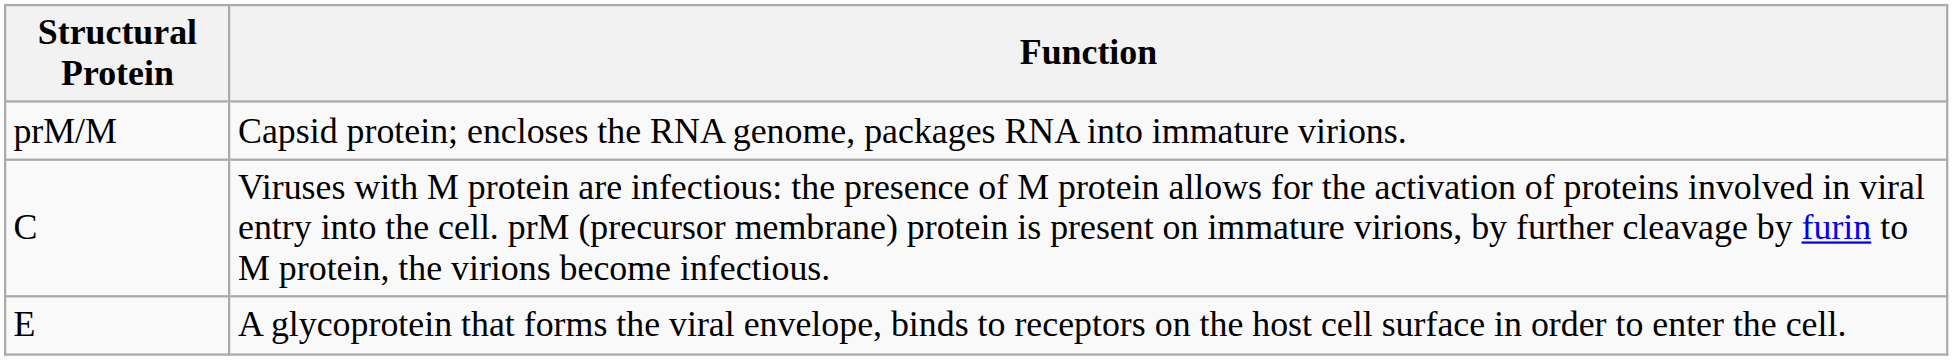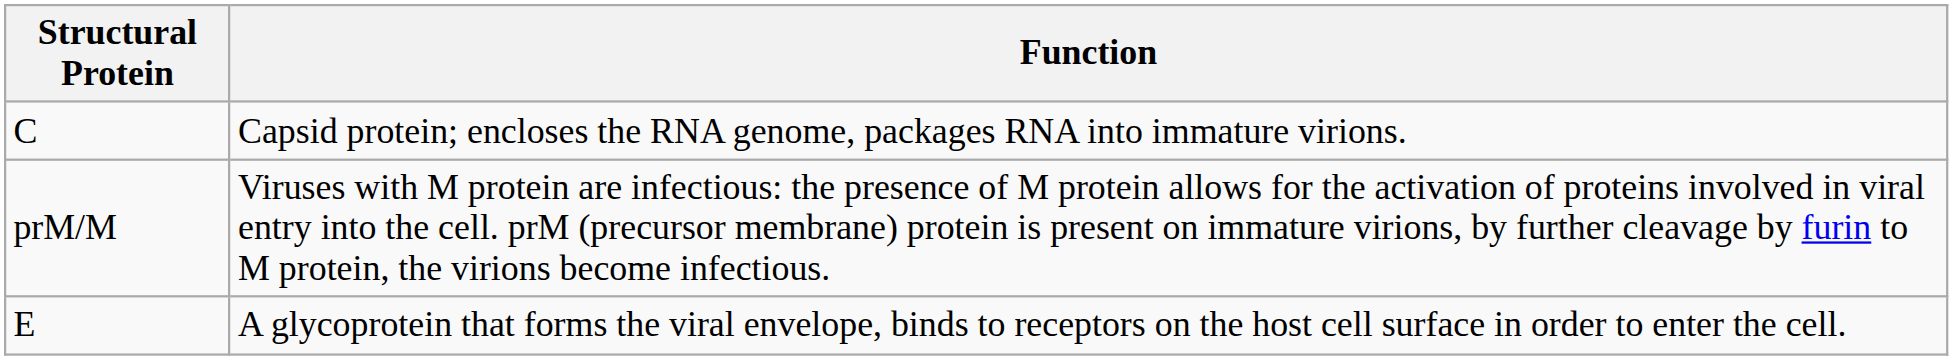(65, 130) prM/M -> (25, 130) C
(25, 227) C -> (65, 227) prM/M
